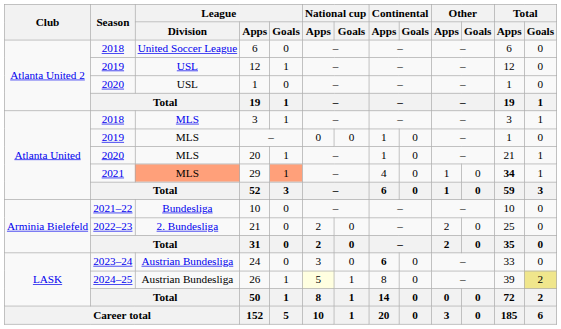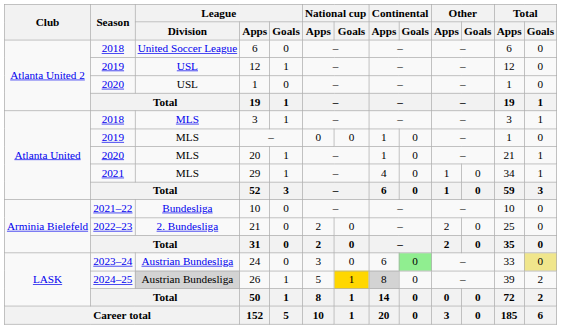(187, 173) lightsalmon background -> (187, 173) no background
(286, 173) lightsalmon background -> (286, 173) no background
(509, 173) bold -> (509, 173) normal
(384, 262) bold -> (384, 262) normal
(415, 262) no background -> (415, 262) lightgreen background
(540, 262) no background -> (540, 262) khaki background
(187, 279) no background -> (187, 279) lightgrey background
(318, 279) lightyellow background -> (318, 279) no background
(352, 279) no background -> (352, 279) gold background
(384, 279) no background -> (384, 279) lightgrey background
(540, 279) khaki background -> (540, 279) no background
